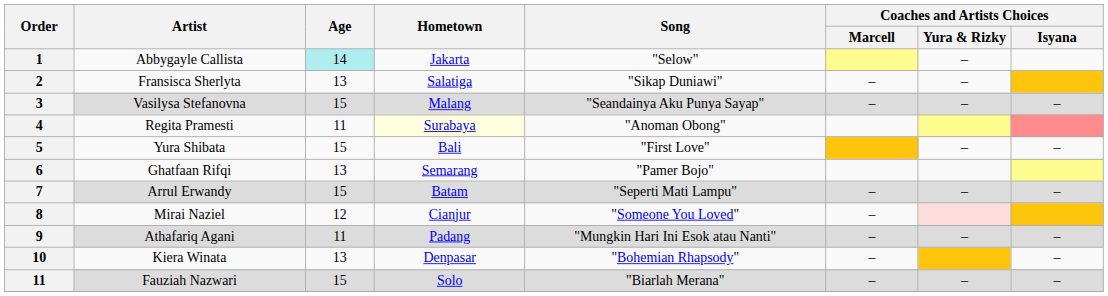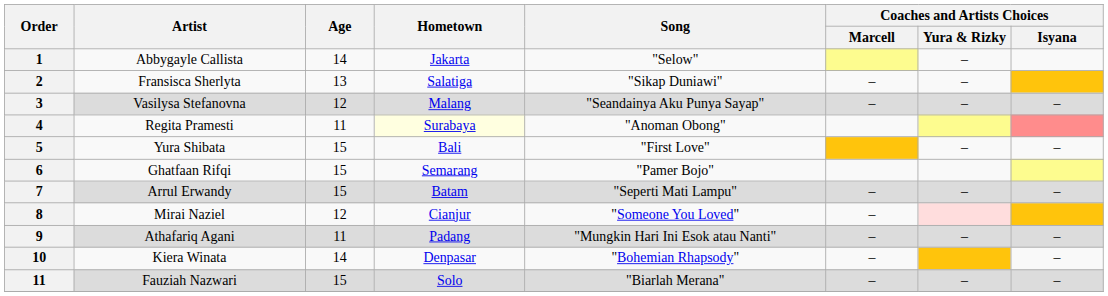(340, 59) paleturquoise background -> (340, 59) no background
(340, 103) 15 -> (340, 103) 12
(340, 170) 13 -> (340, 170) 15
(340, 258) 13 -> (340, 258) 14
